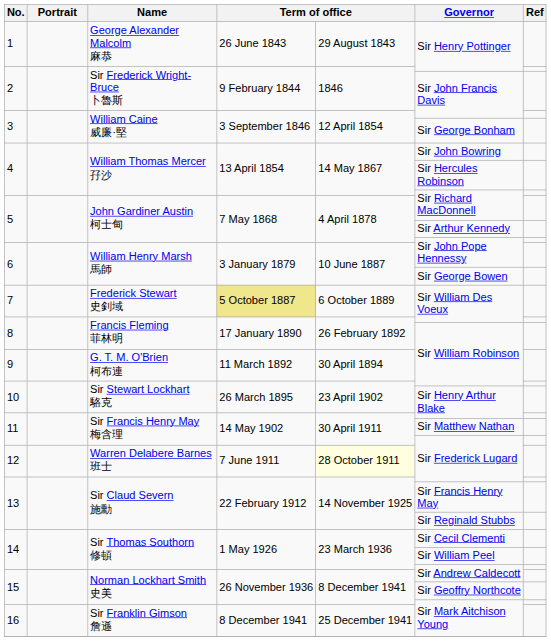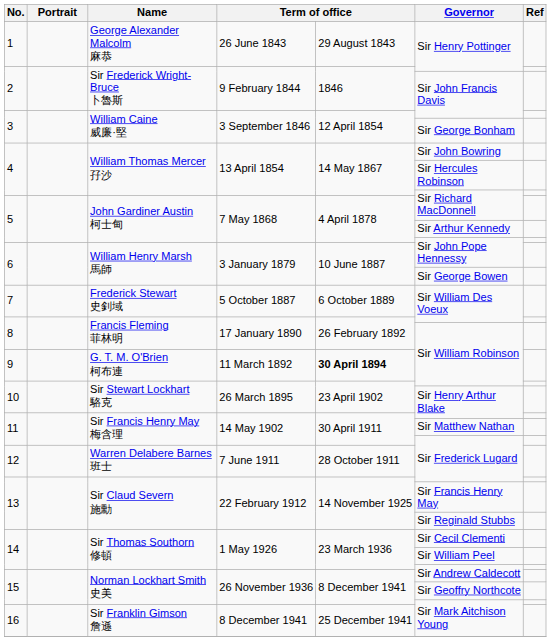(257, 301) khaki background -> (257, 301) no background
(351, 365) normal -> (352, 365) bold
(359, 461) lightyellow background -> (359, 461) no background
